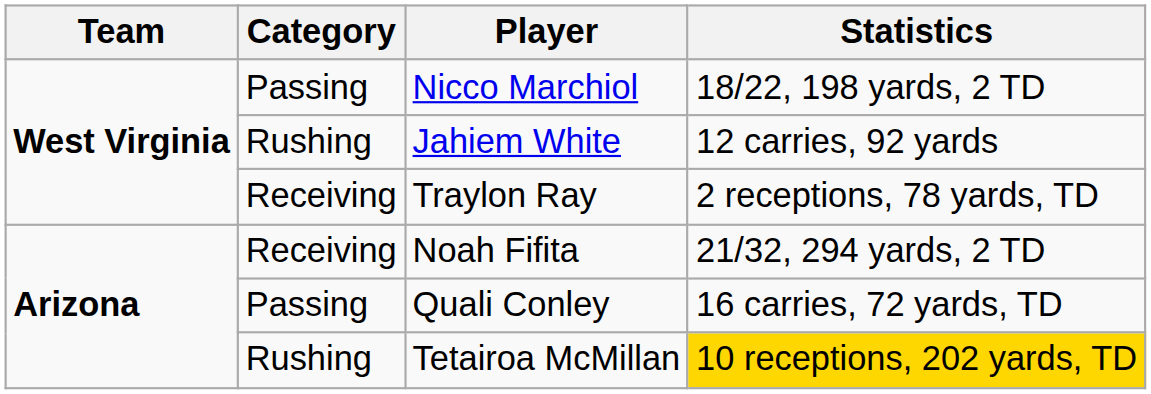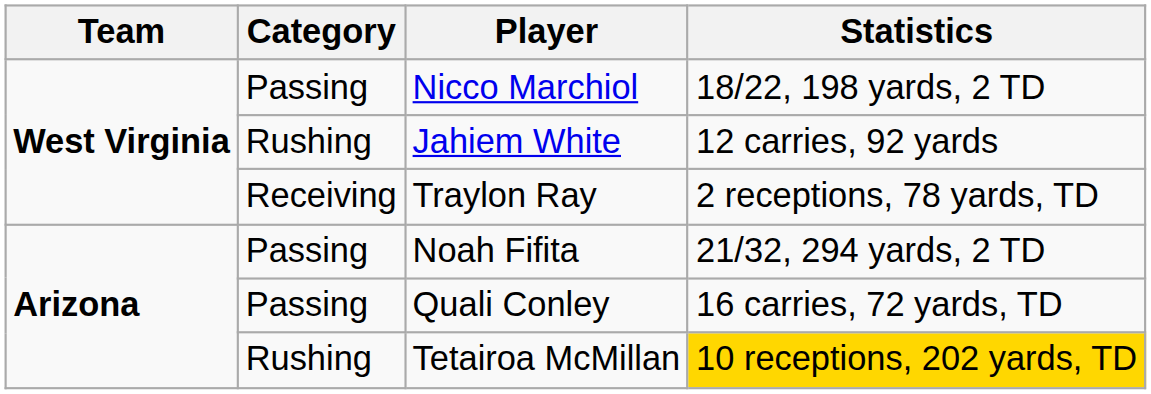(321, 250) Receiving -> (307, 250) Passing
